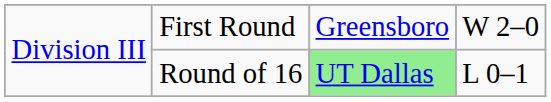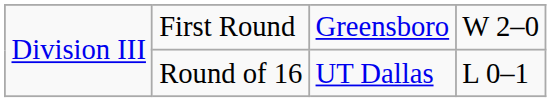(375, 72) lightgreen background -> (375, 72) no background
